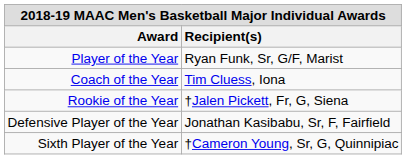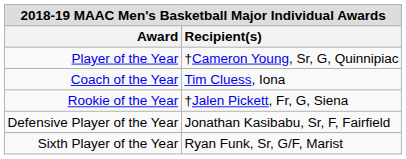(264, 58) Ryan Funk, Sr, G/F, Marist -> (292, 58) †Cameron Young, Sr, G, Quinnipiac
(292, 144) †Cameron Young, Sr, G, Quinnipiac -> (264, 144) Ryan Funk, Sr, G/F, Marist
